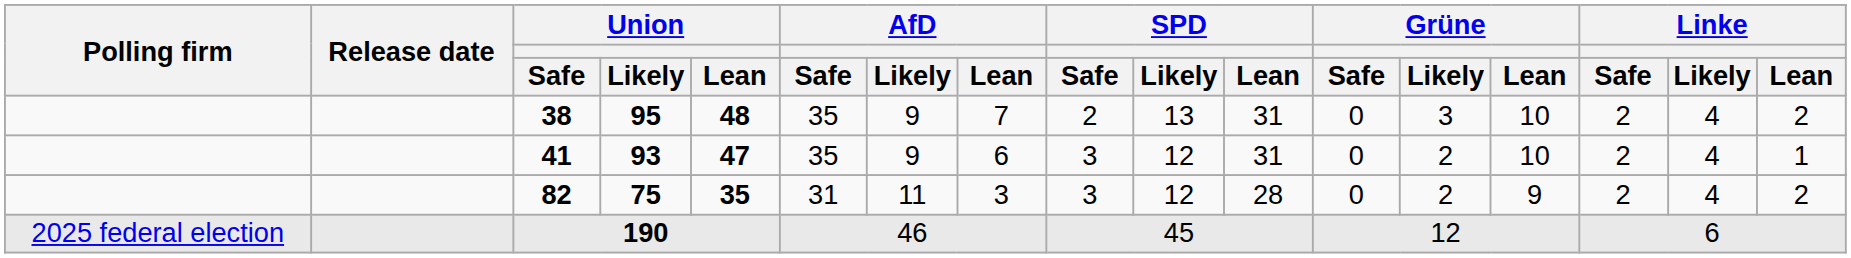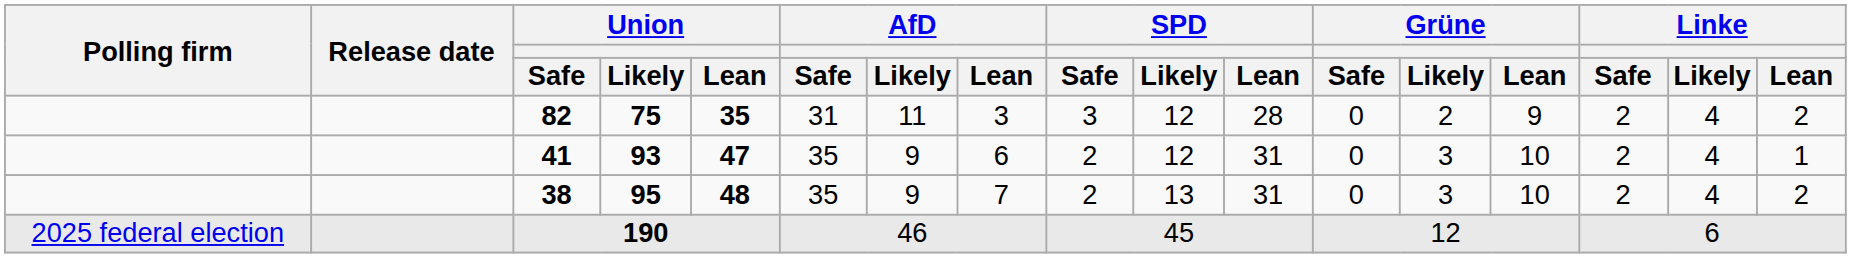rows swapped: (557, 116) <-> (557, 195)
(1090, 155) 3 -> (1090, 155) 2
(1446, 155) 2 -> (1446, 155) 3
